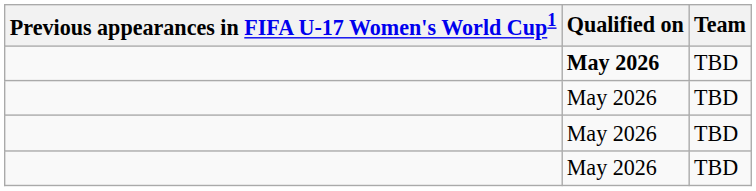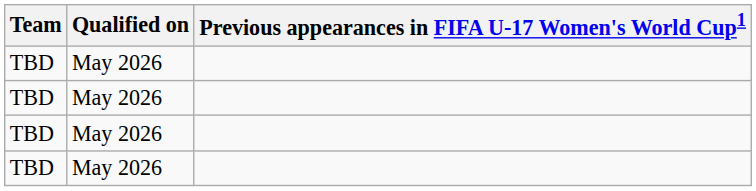columns swapped: (720, 24) <-> (283, 24)
(613, 62) bold -> (117, 62) normal
